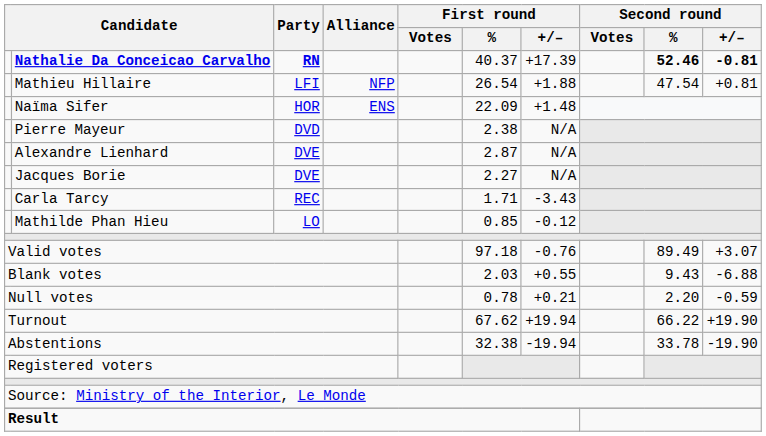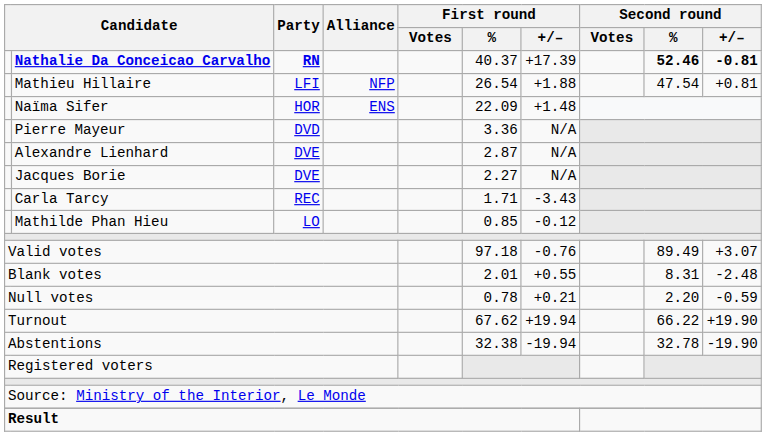(501, 131) 2.38 -> (501, 131) 3.36
(501, 275) 2.03 -> (501, 275) 2.01
(682, 275) 9.43 -> (682, 275) 8.31
(736, 275) -6.88 -> (736, 275) -2.48
(678, 344) 33.78 -> (678, 344) 32.78
